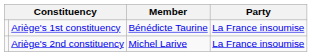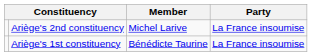rows swapped: (66, 28) <-> (68, 43)
